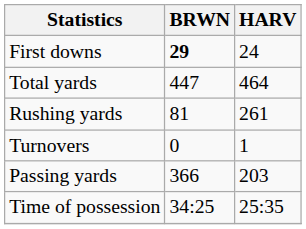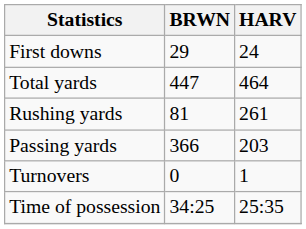(179, 51) bold -> (179, 51) normal
rows swapped: (63, 176) <-> (49, 144)
